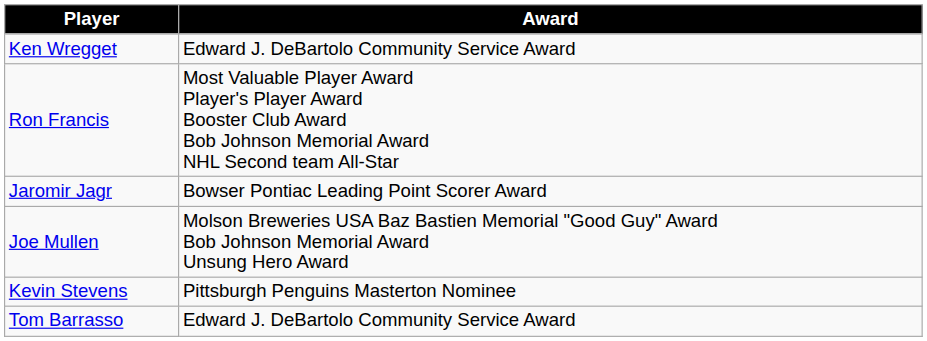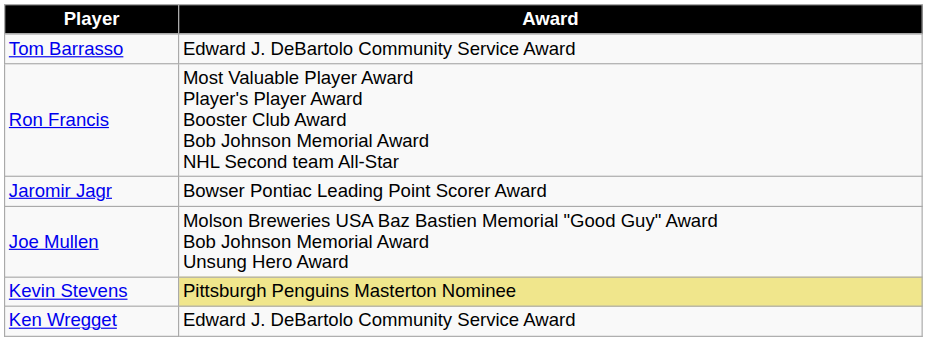rows swapped: (66, 321) <-> (63, 48)
(350, 291) no background -> (350, 291) khaki background
